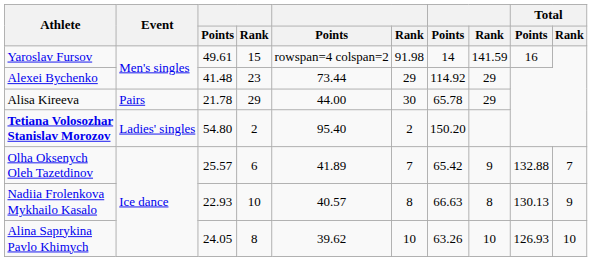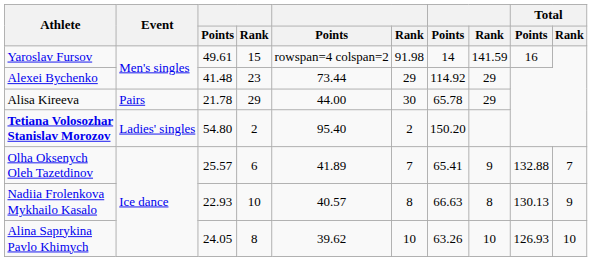(448, 165) 65.42 -> (448, 165) 65.41
